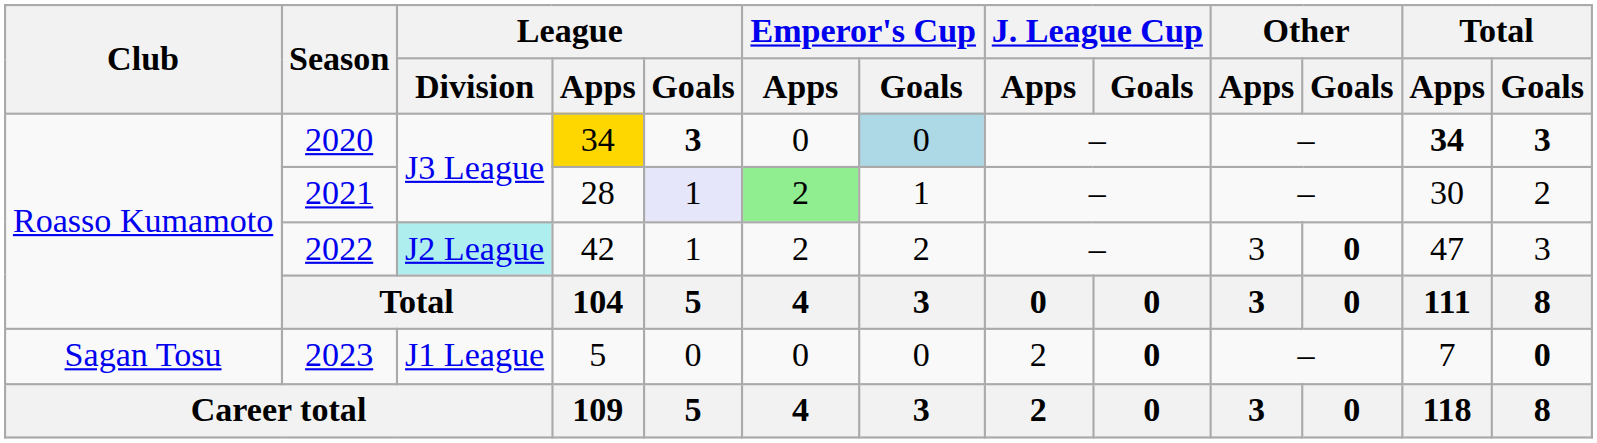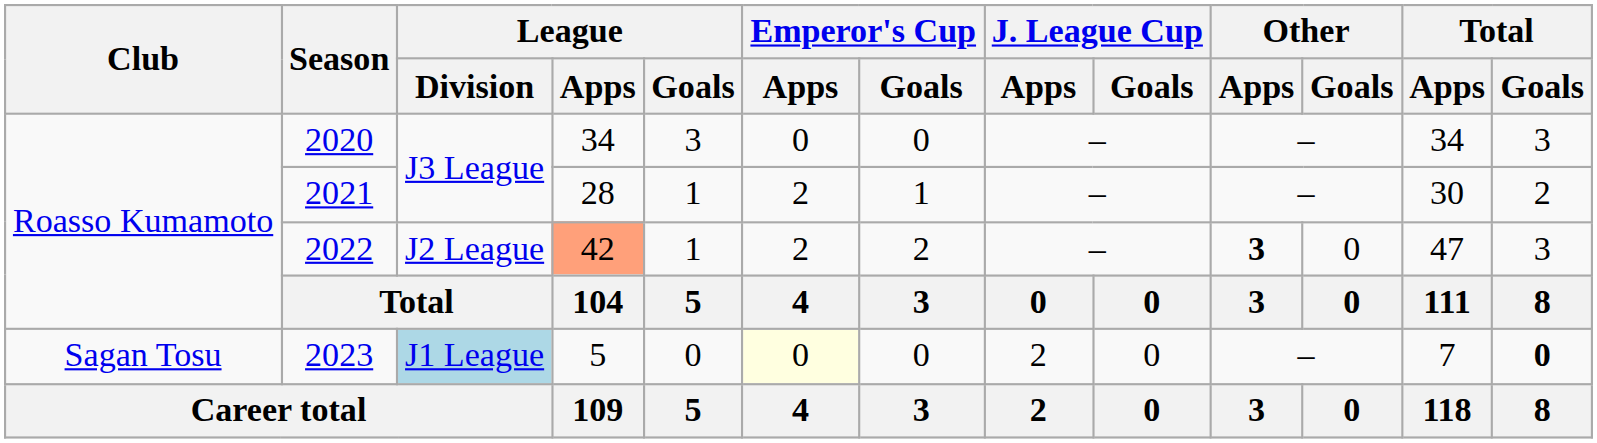(598, 139) gold background -> (598, 139) no background
(693, 139) bold -> (693, 139) normal
(921, 139) lightblue background -> (921, 139) no background
(1447, 139) bold -> (1447, 139) normal
(1542, 139) bold -> (1542, 139) normal
(693, 193) lavender background -> (693, 193) no background
(800, 193) lightgreen background -> (800, 193) no background
(475, 247) paleturquoise background -> (475, 247) no background
(598, 247) no background -> (598, 247) lightsalmon background
(1256, 247) normal -> (1256, 247) bold
(1352, 247) bold -> (1352, 247) normal
(475, 355) no background -> (475, 355) lightblue background
(800, 355) no background -> (800, 355) lightyellow background
(1152, 355) bold -> (1152, 355) normal
